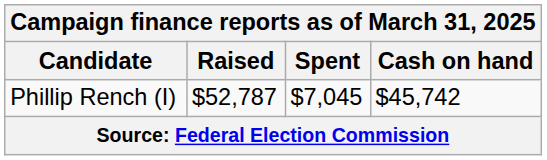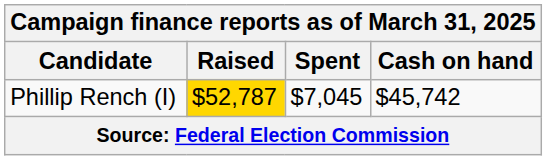(234, 97) no background -> (234, 97) gold background
